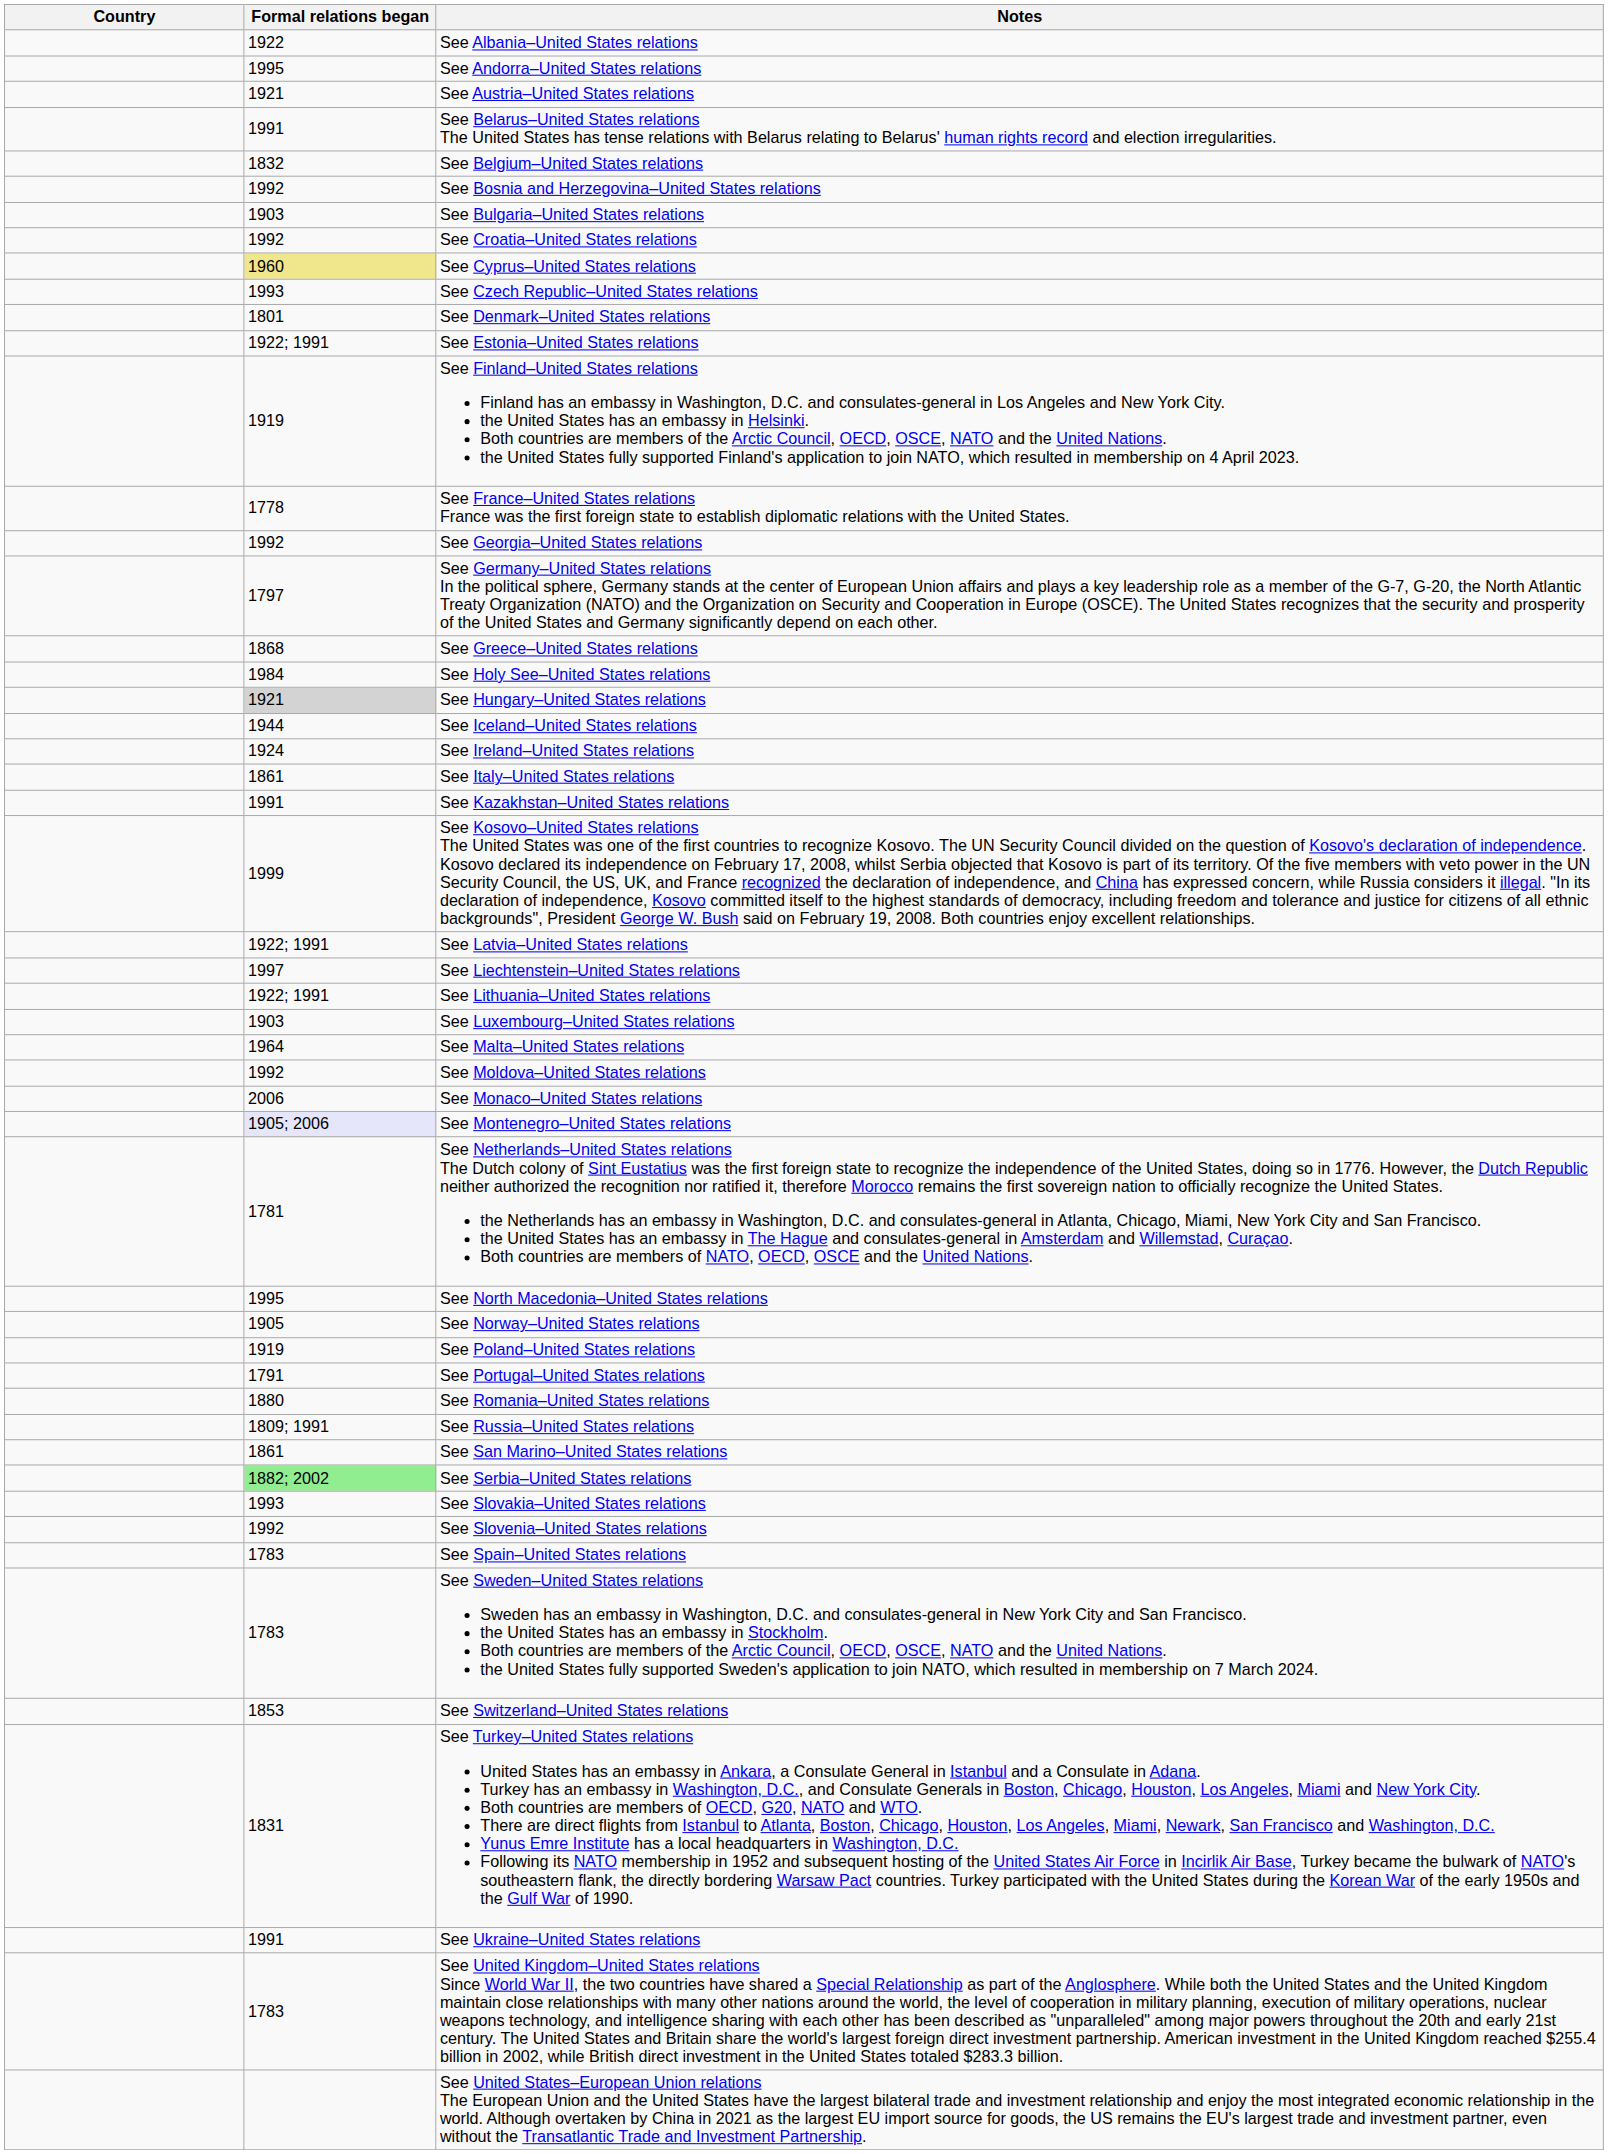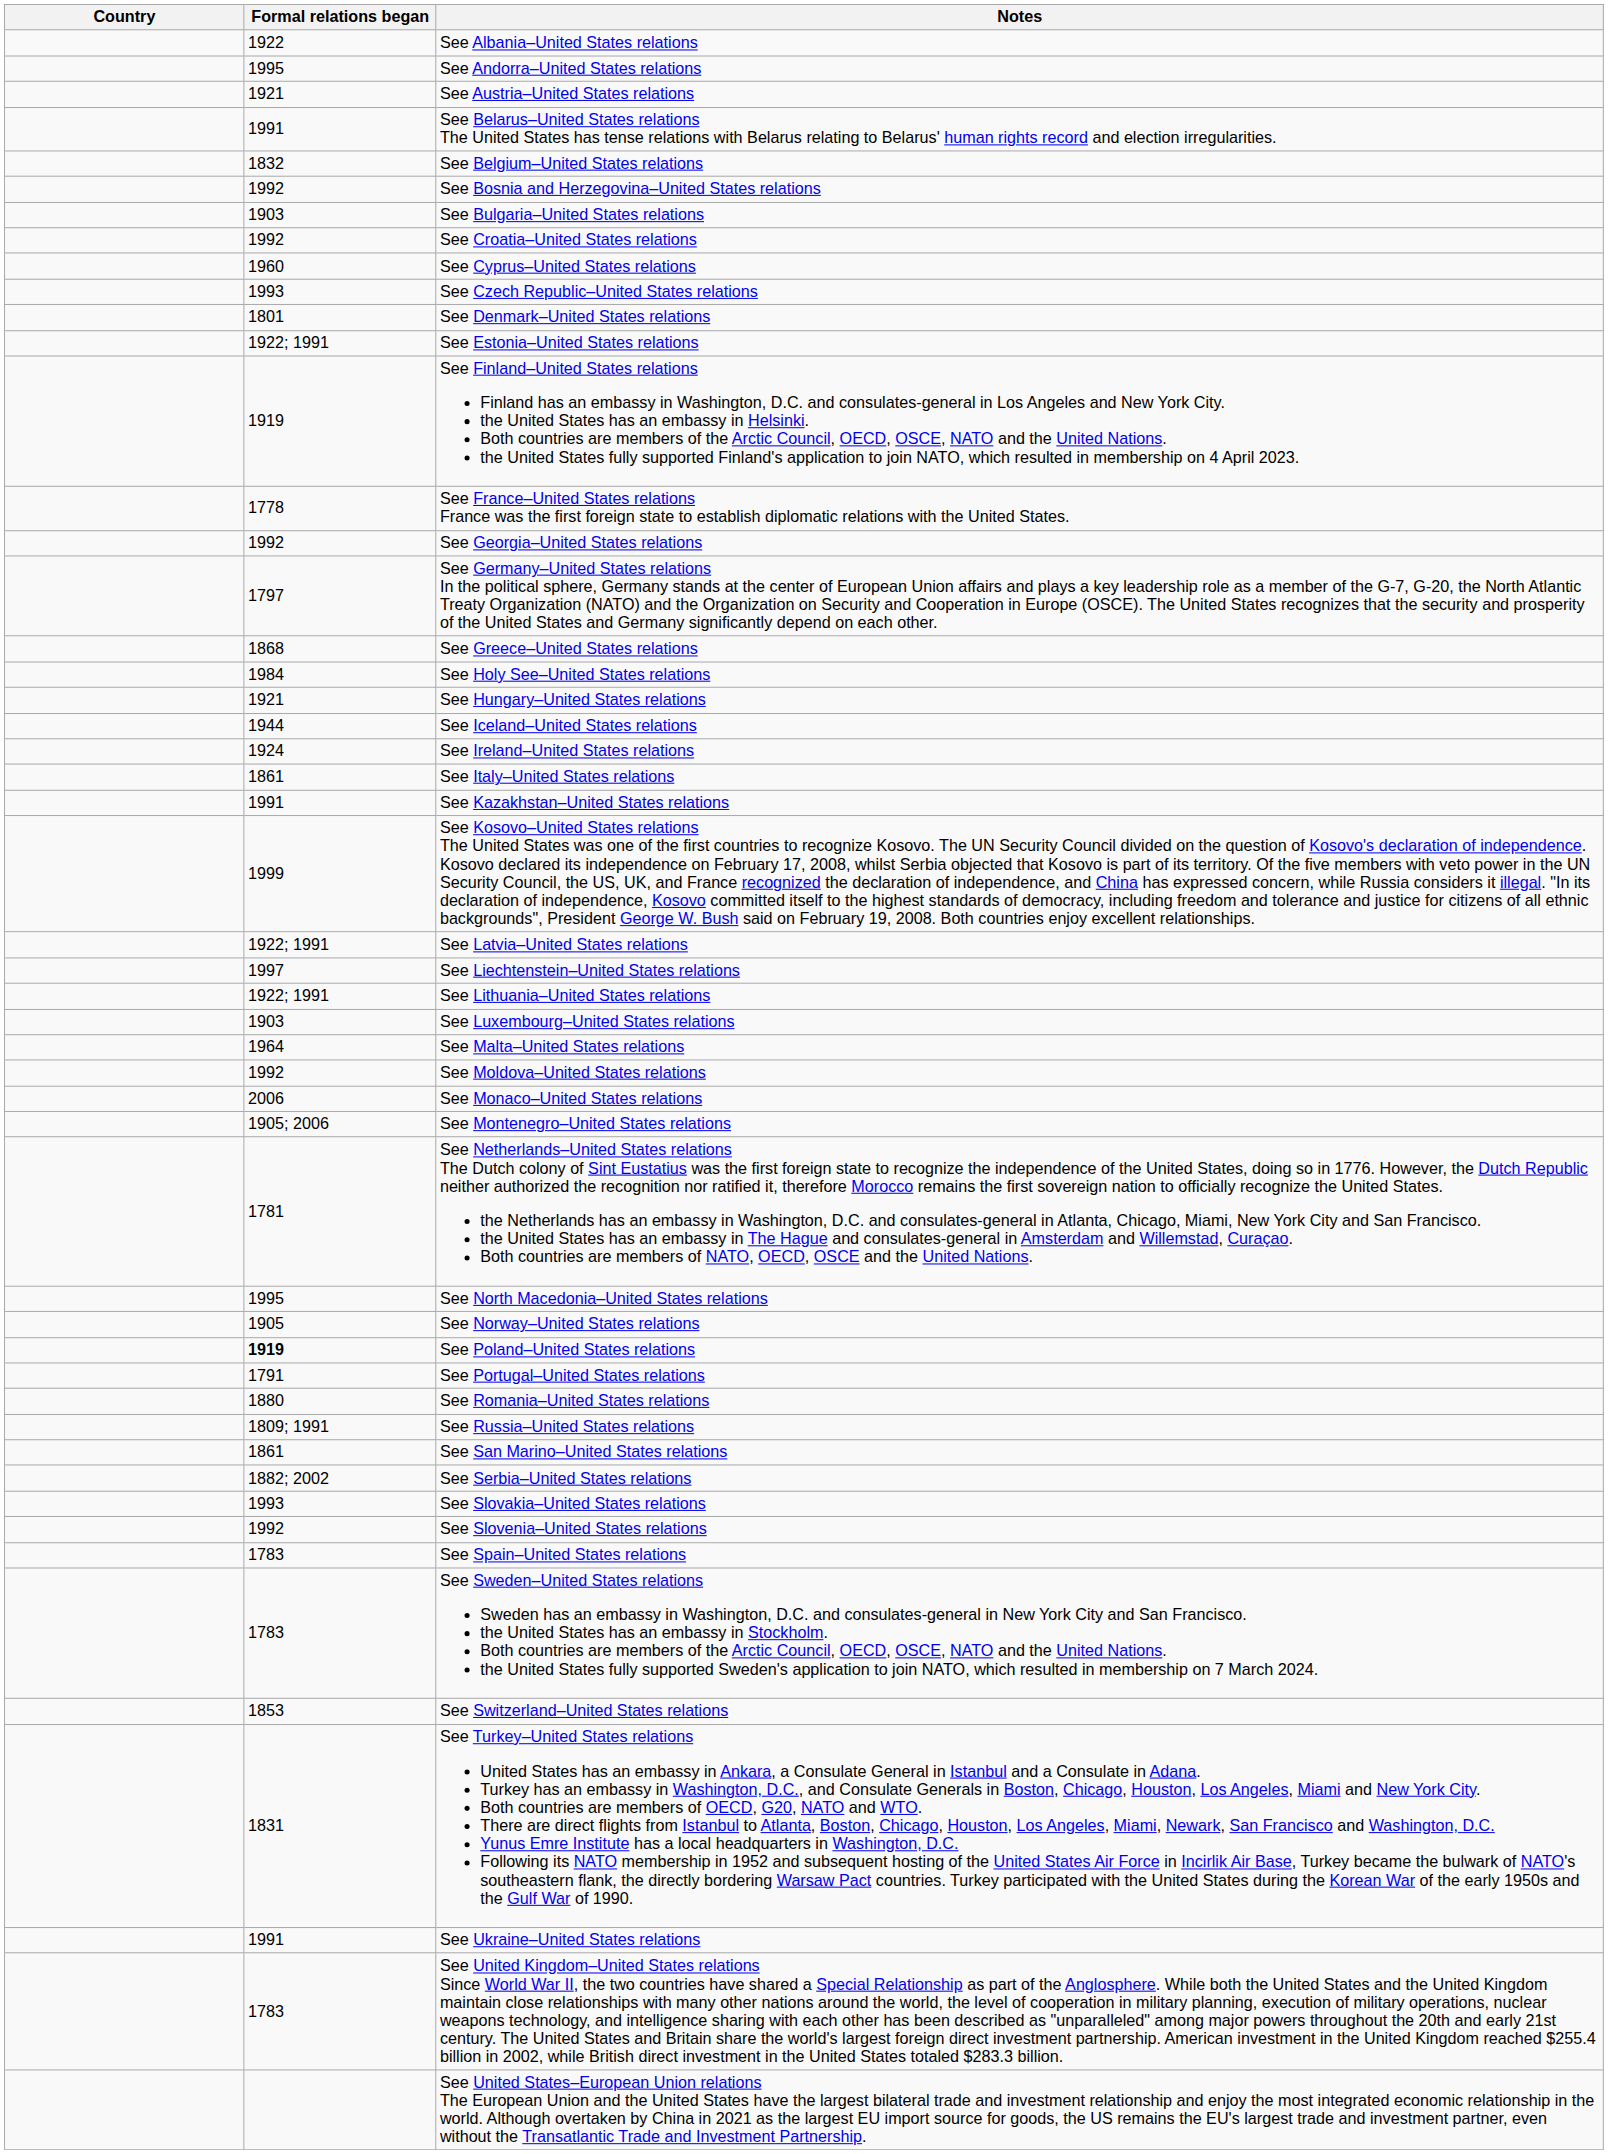(266, 266) khaki background -> (266, 266) no background
(266, 700) lightgrey background -> (266, 700) no background
(288, 1124) lavender background -> (288, 1124) no background
(266, 1350) normal -> (266, 1350) bold
(288, 1478) lightgreen background -> (288, 1478) no background
